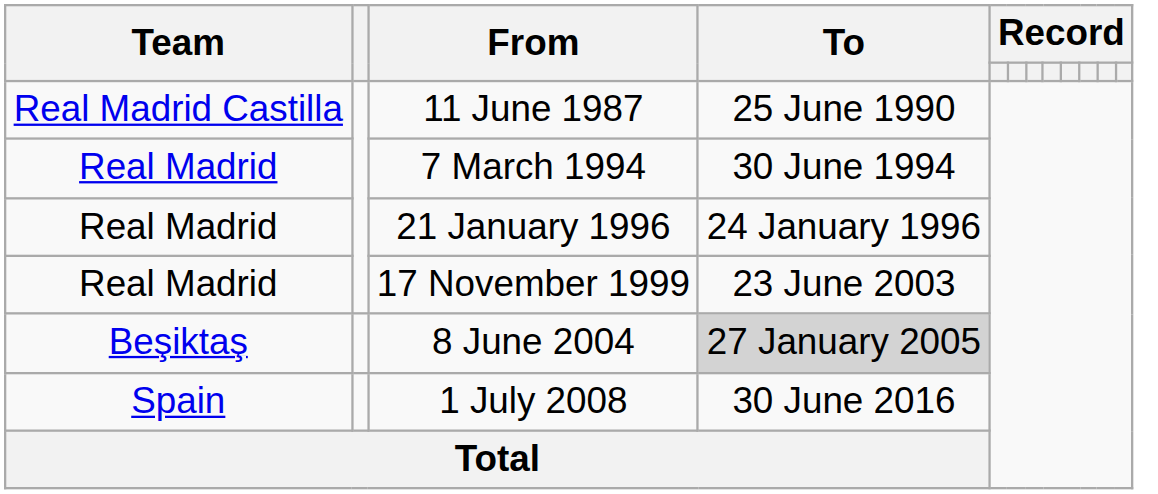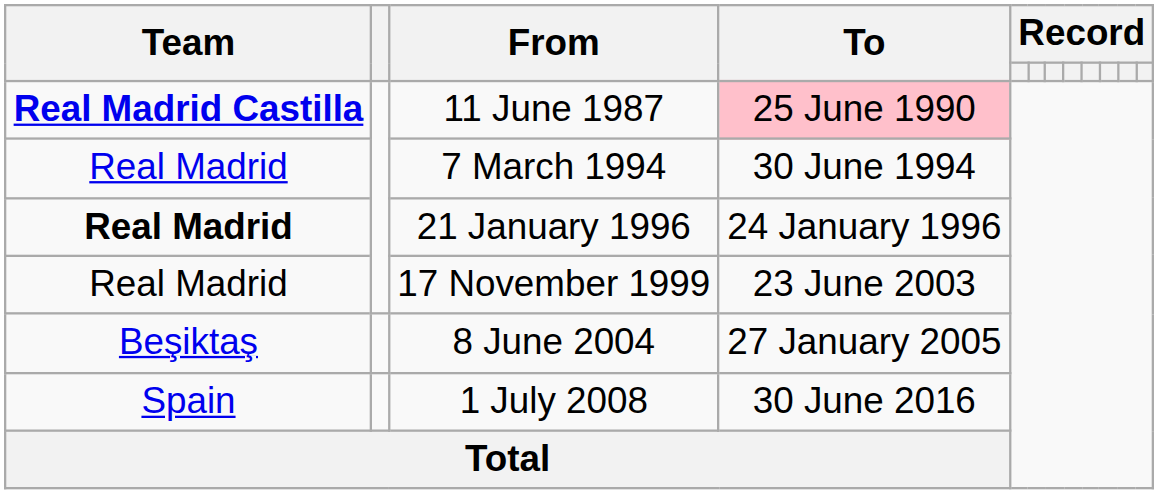(178, 109) normal -> (188, 109) bold
(844, 109) no background -> (864, 109) pink background
(178, 225) normal -> (188, 225) bold
(844, 342) lightgrey background -> (864, 342) no background
